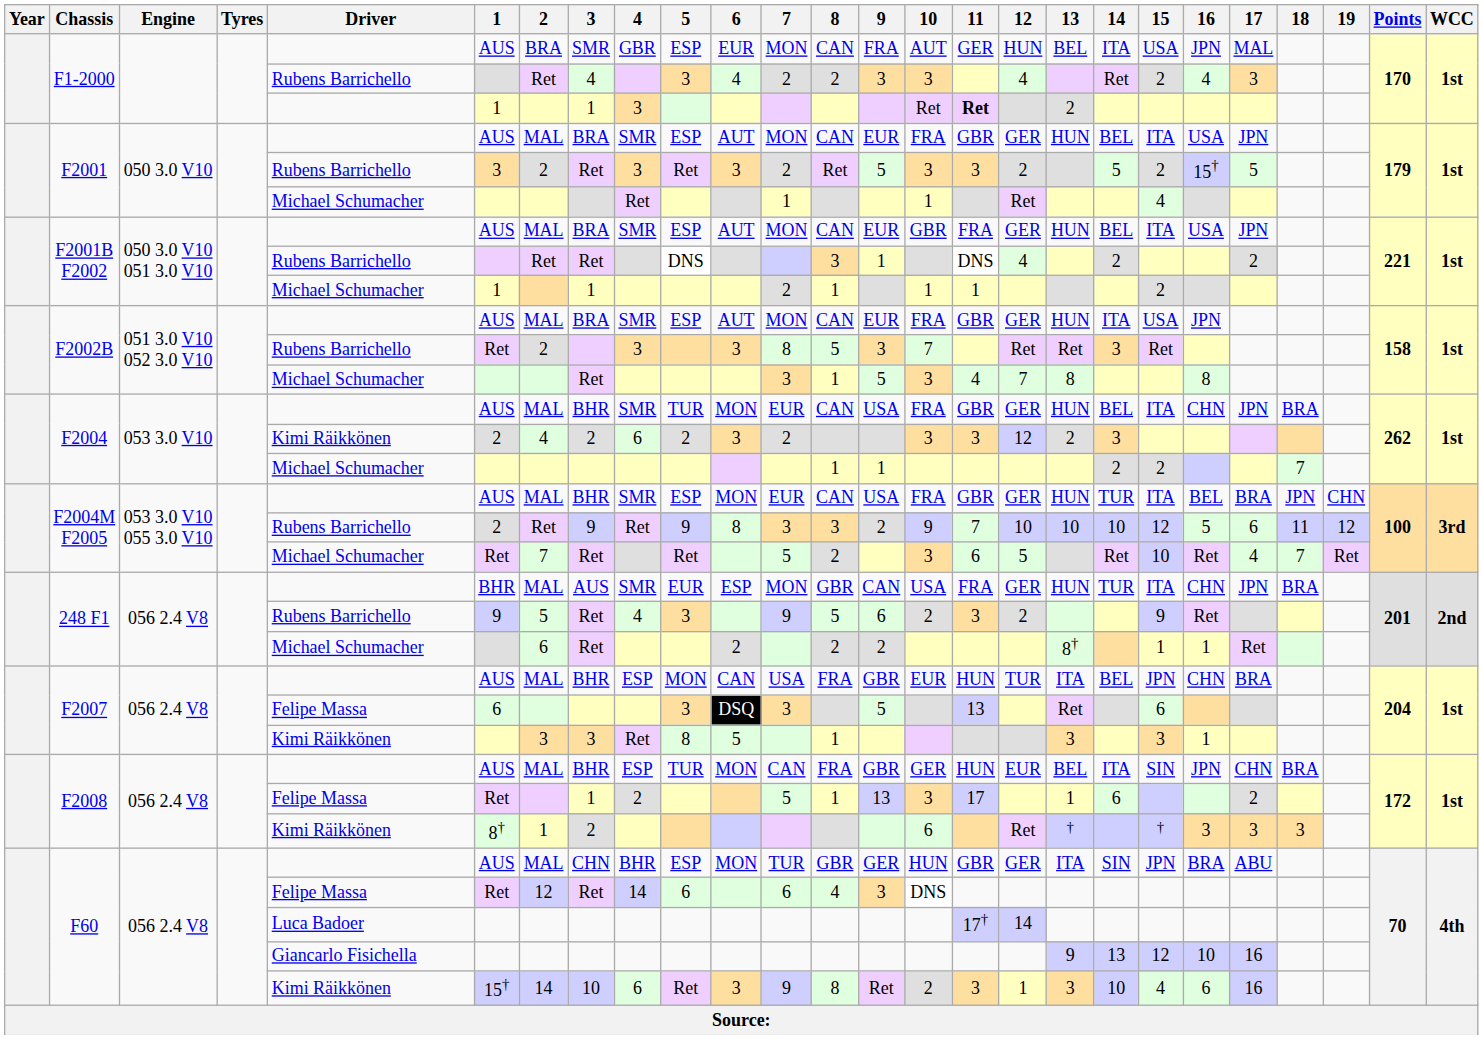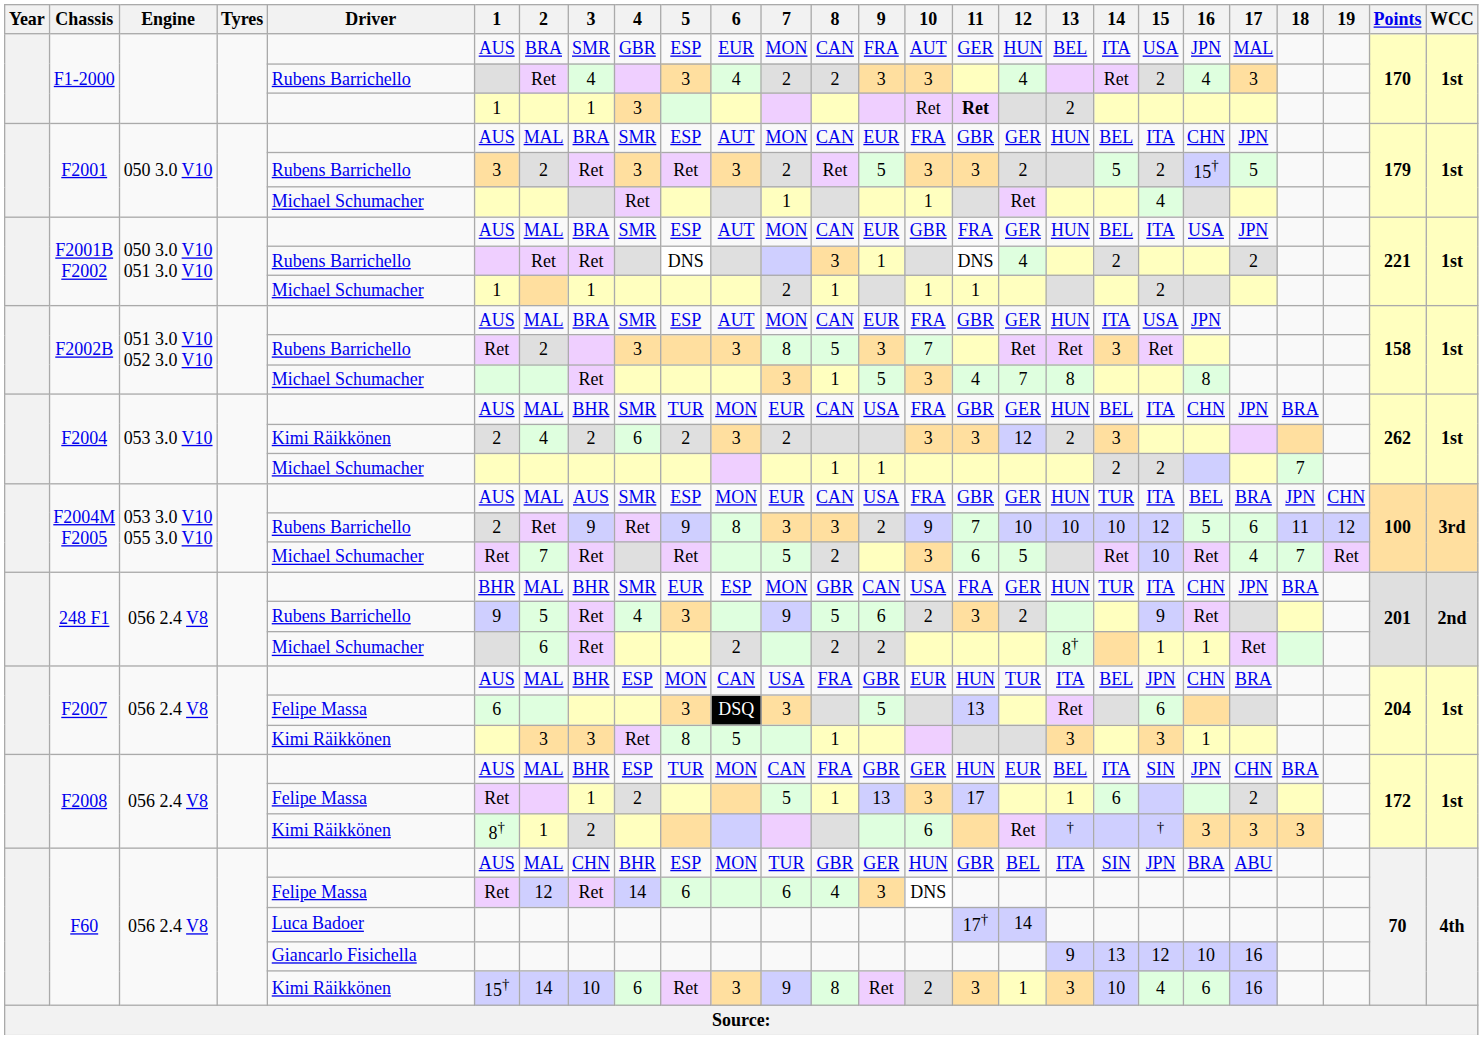(1206, 137) USA -> (1206, 137) CHN
(591, 497) BHR -> (591, 497) AUS
(591, 586) AUS -> (591, 586) BHR
(1023, 862) GER -> (1023, 862) BEL
